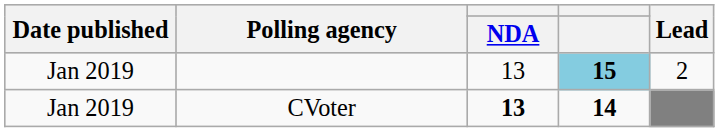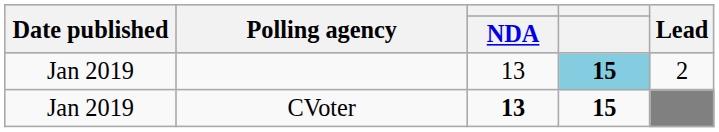(604, 108) 14 -> (604, 108) 15
